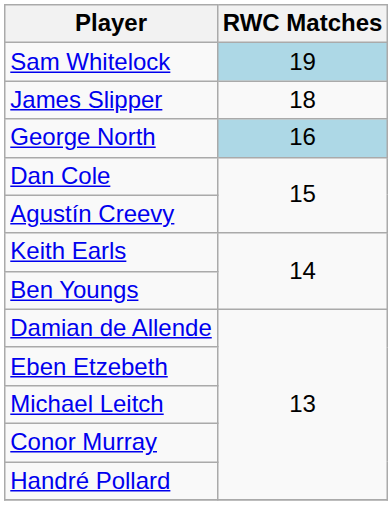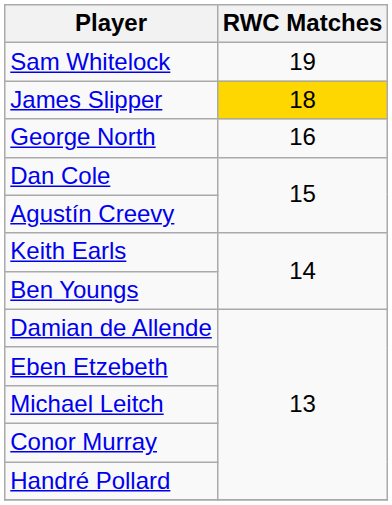(303, 61) lightblue background -> (303, 61) no background
(303, 99) no background -> (303, 99) gold background
(303, 137) lightblue background -> (303, 137) no background
